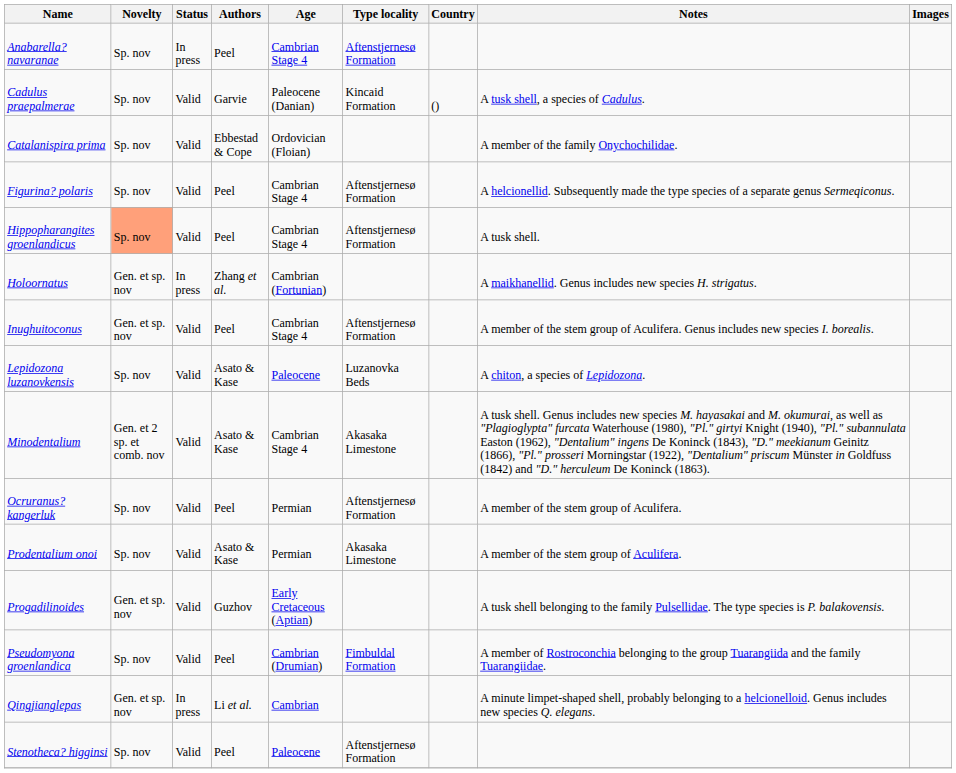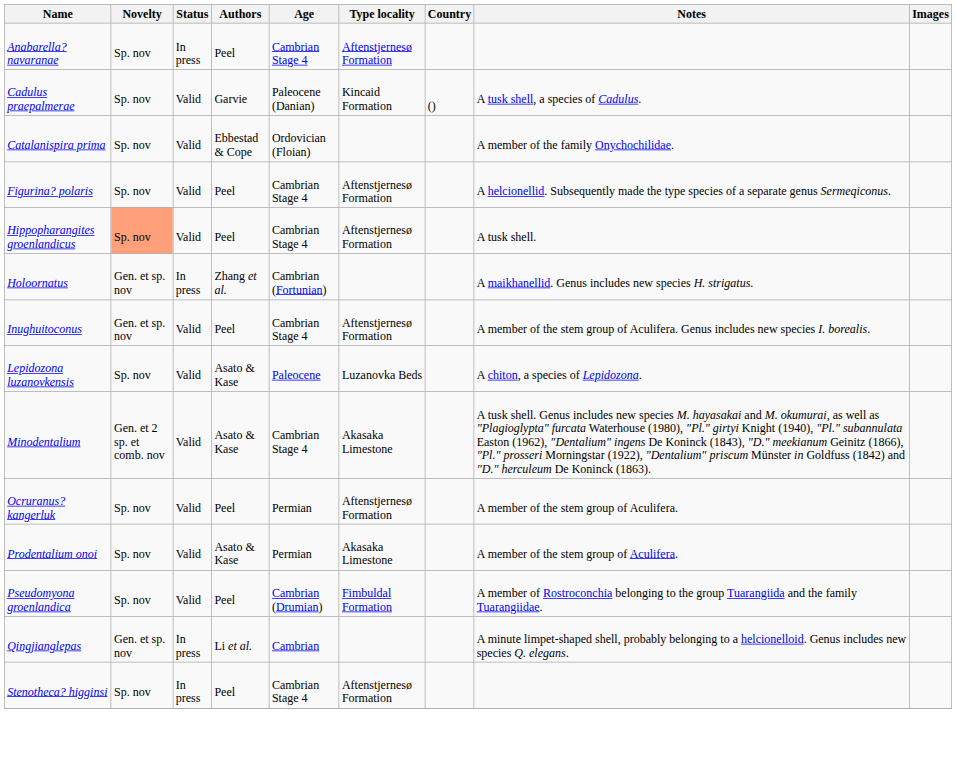- row: (46, 606)
(188, 751) Valid -> (188, 692) In press
(296, 751) Paleocene -> (296, 692) Cambrian Stage 4
